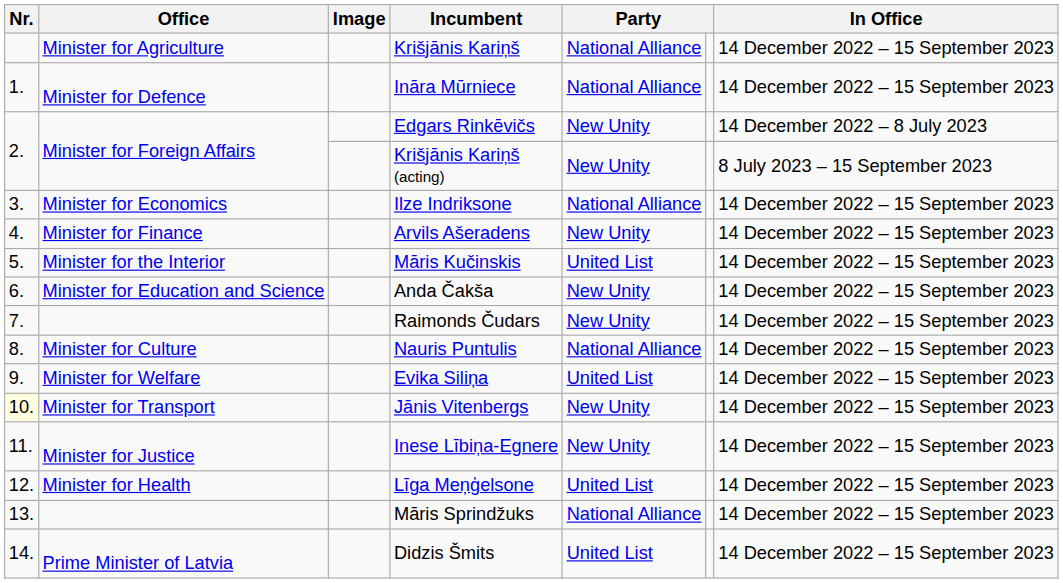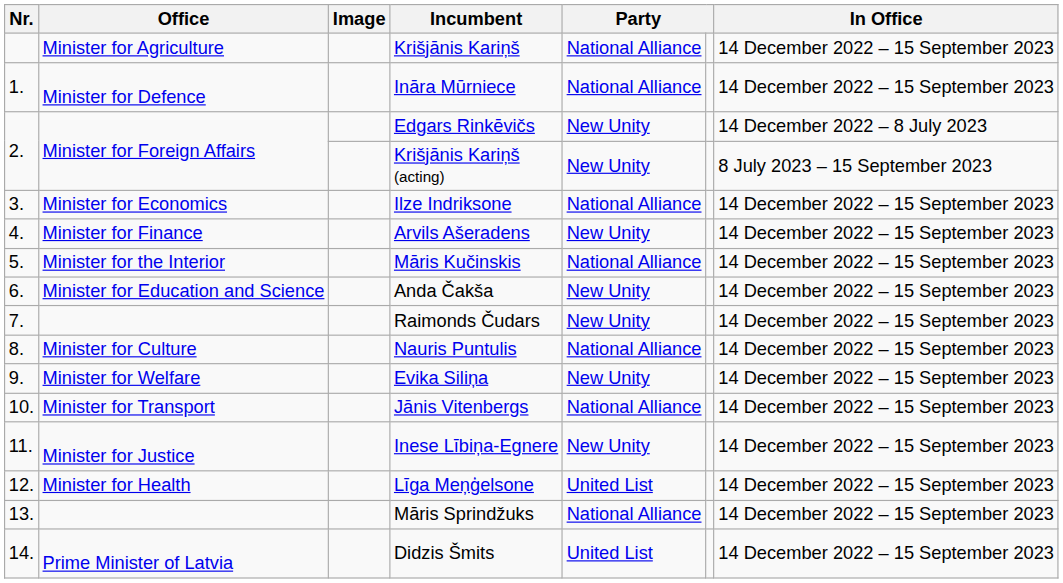(610, 262) United List -> (634, 262) National Alliance
(610, 378) United List -> (608, 378) New Unity
(21, 407) lightyellow background -> (21, 407) no background
(608, 407) New Unity -> (634, 407) National Alliance
